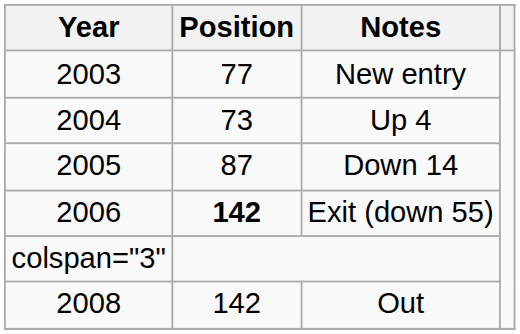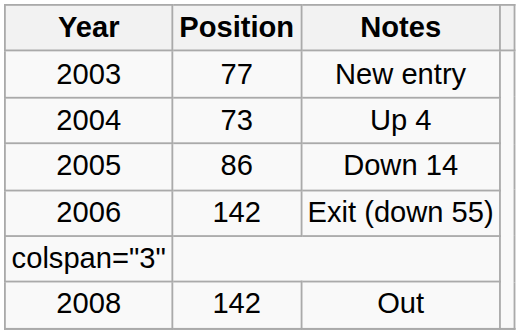(237, 166) 87 -> (237, 166) 86
(237, 212) bold -> (237, 212) normal
